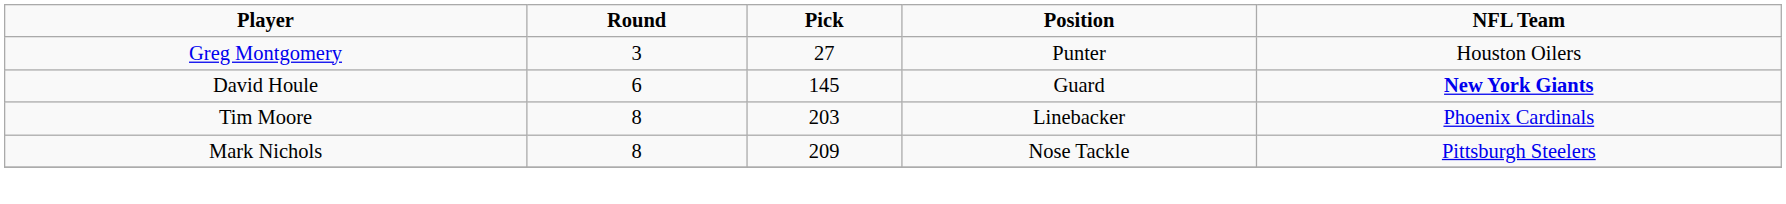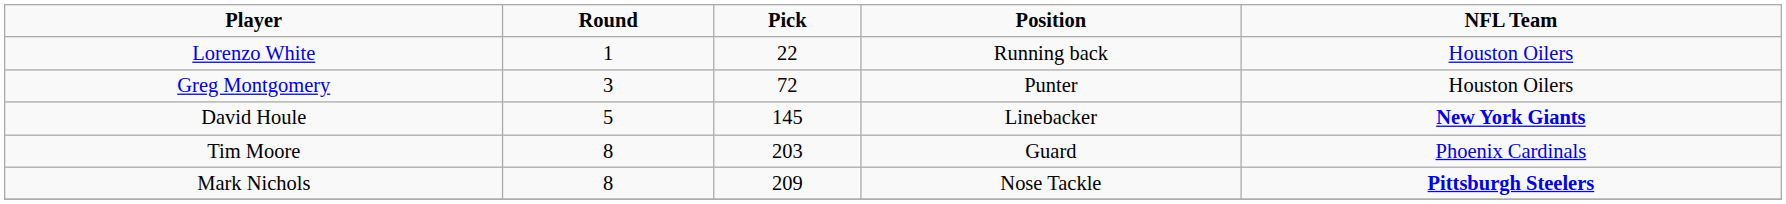+ row: (254, 53)
(824, 53) 27 -> (787, 85) 72
(637, 85) 6 -> (608, 118) 5
(1079, 85) Guard -> (1051, 118) Linebacker
(1079, 118) Linebacker -> (1051, 150) Guard
(1519, 150) normal -> (1511, 183) bold
